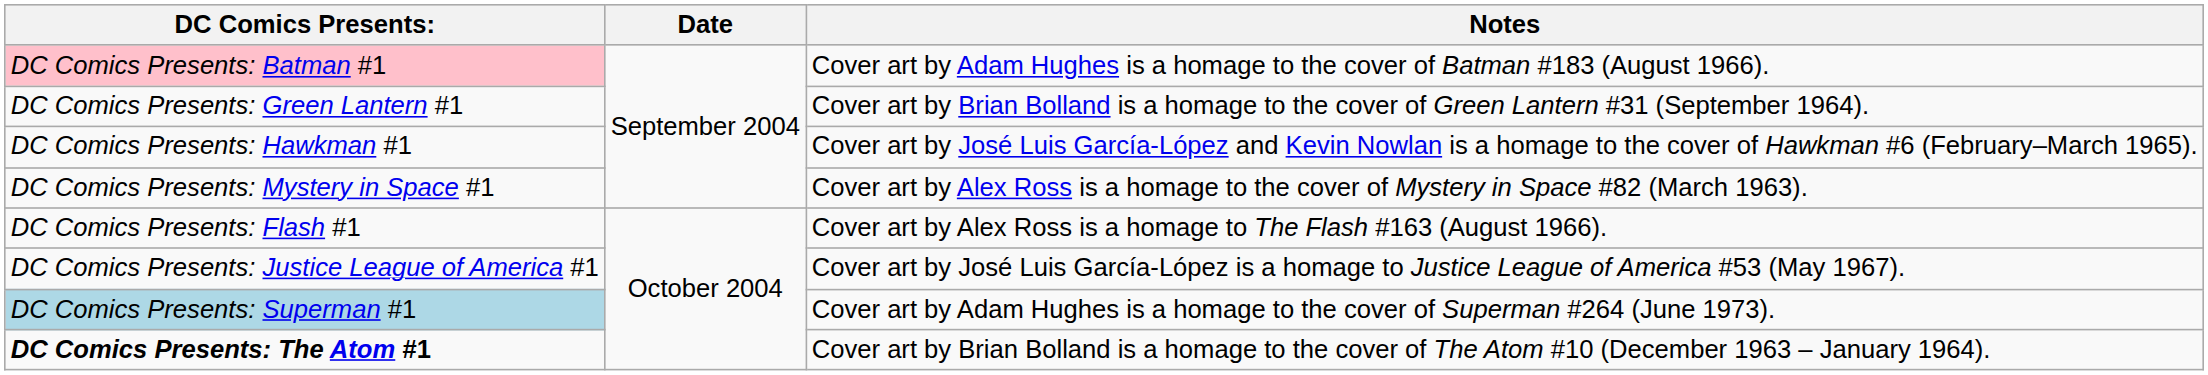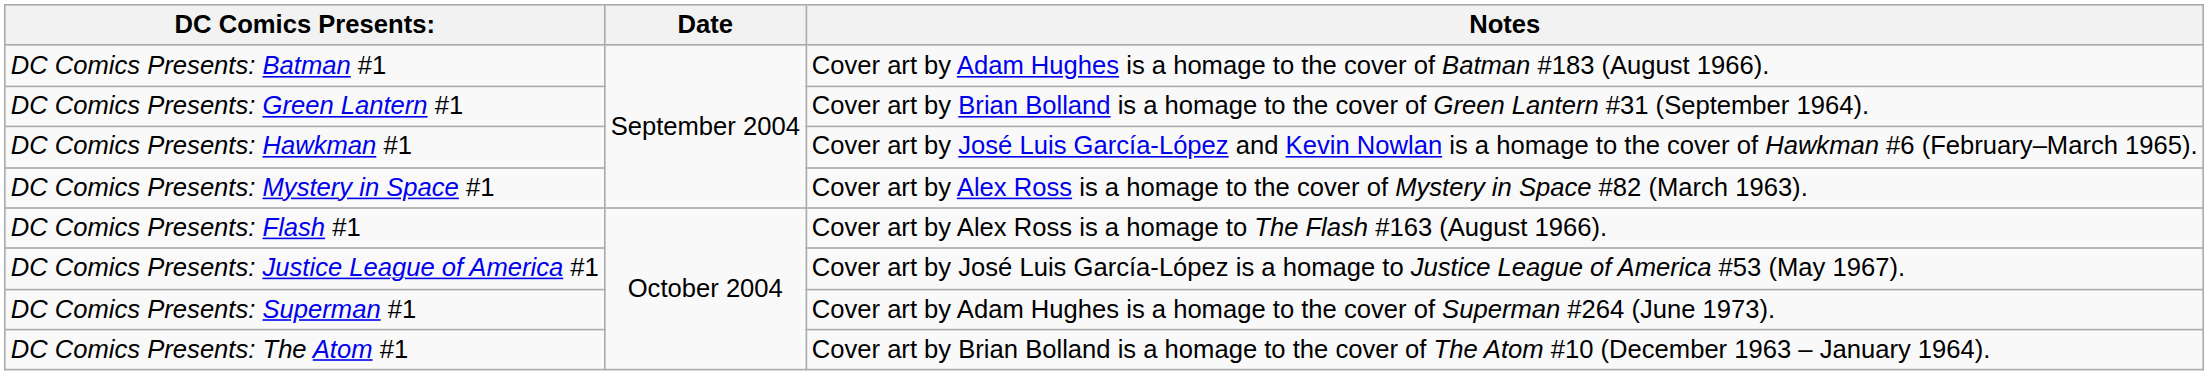(199, 65) pink background -> (199, 65) no background
(213, 308) lightblue background -> (213, 308) no background
(221, 349) bold -> (209, 349) normal
